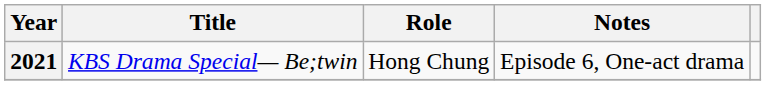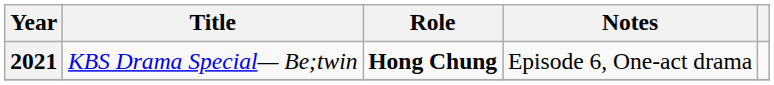(429, 60) normal -> (433, 60) bold
